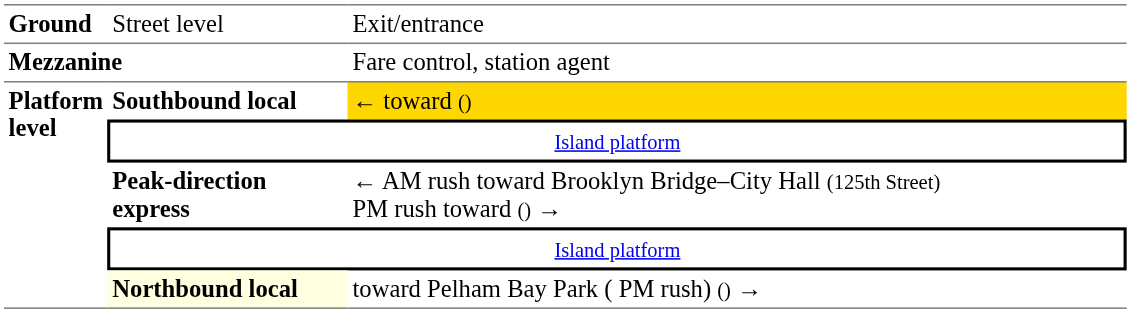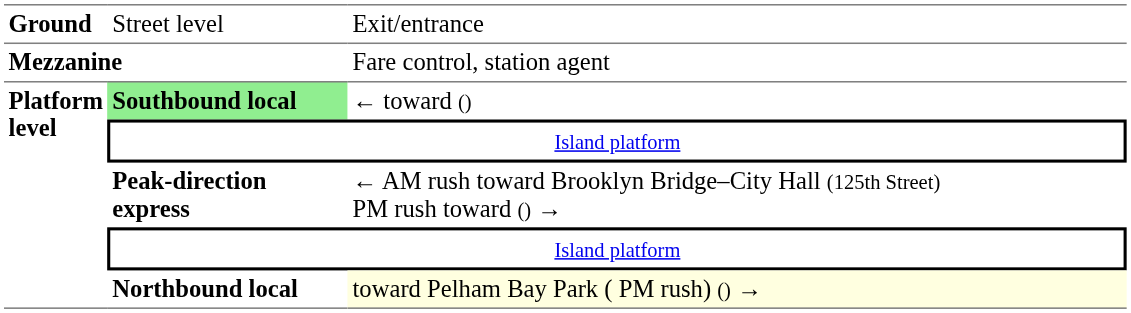(204, 100) no background -> (204, 100) lightgreen background
(412, 100) gold background -> (412, 100) no background
(205, 288) lightyellow background -> (205, 288) no background
(557, 288) no background -> (557, 288) lightyellow background
